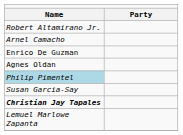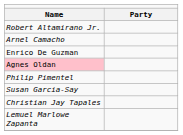(31, 64) no background -> (31, 64) pink background
(40, 77) lightblue background -> (40, 77) no background
(53, 102) bold -> (53, 102) normal
